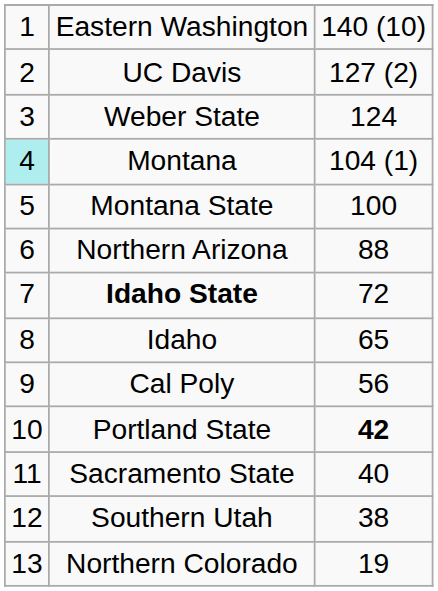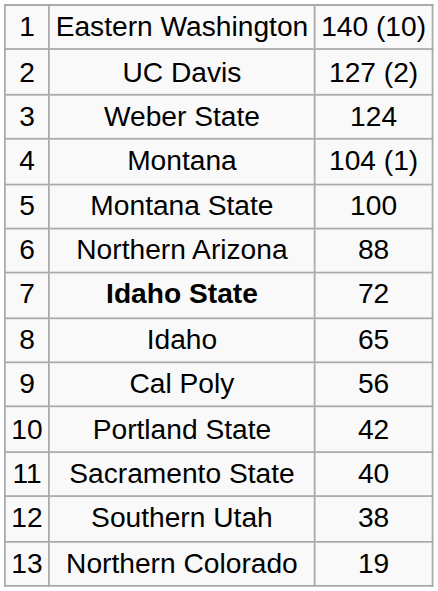(27, 160) paleturquoise background -> (27, 160) no background
(374, 428) bold -> (374, 428) normal
